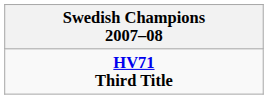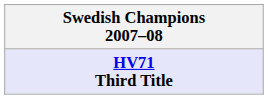(134, 71) no background -> (134, 71) lavender background
